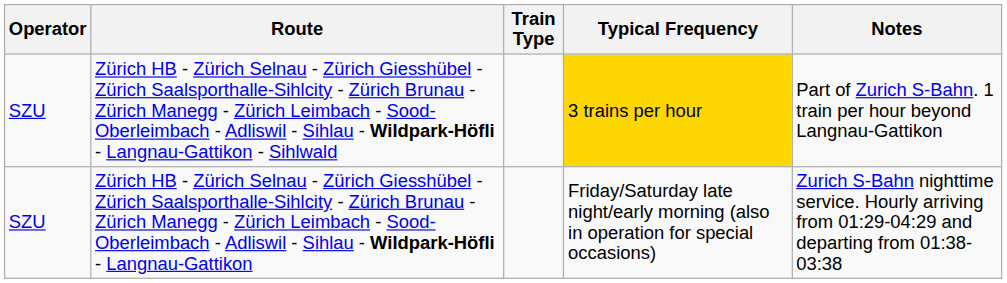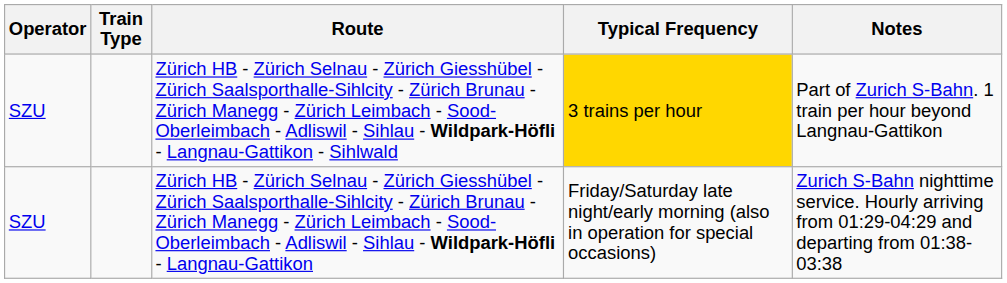columns swapped: (534, 29) <-> (297, 29)
